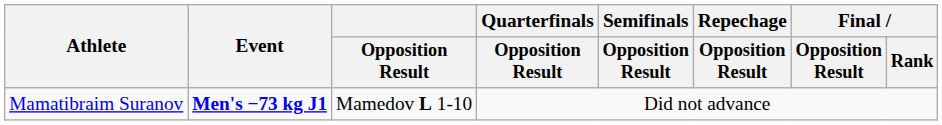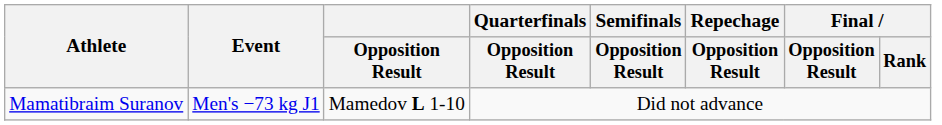(260, 104) bold -> (256, 104) normal
